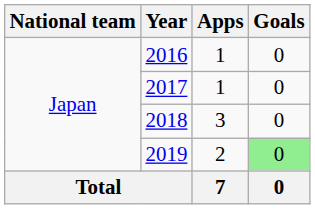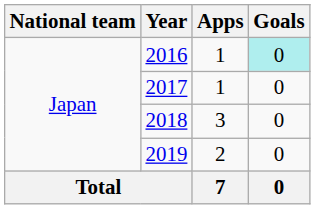(279, 54) no background -> (279, 54) paleturquoise background
(279, 154) lightgreen background -> (279, 154) no background
